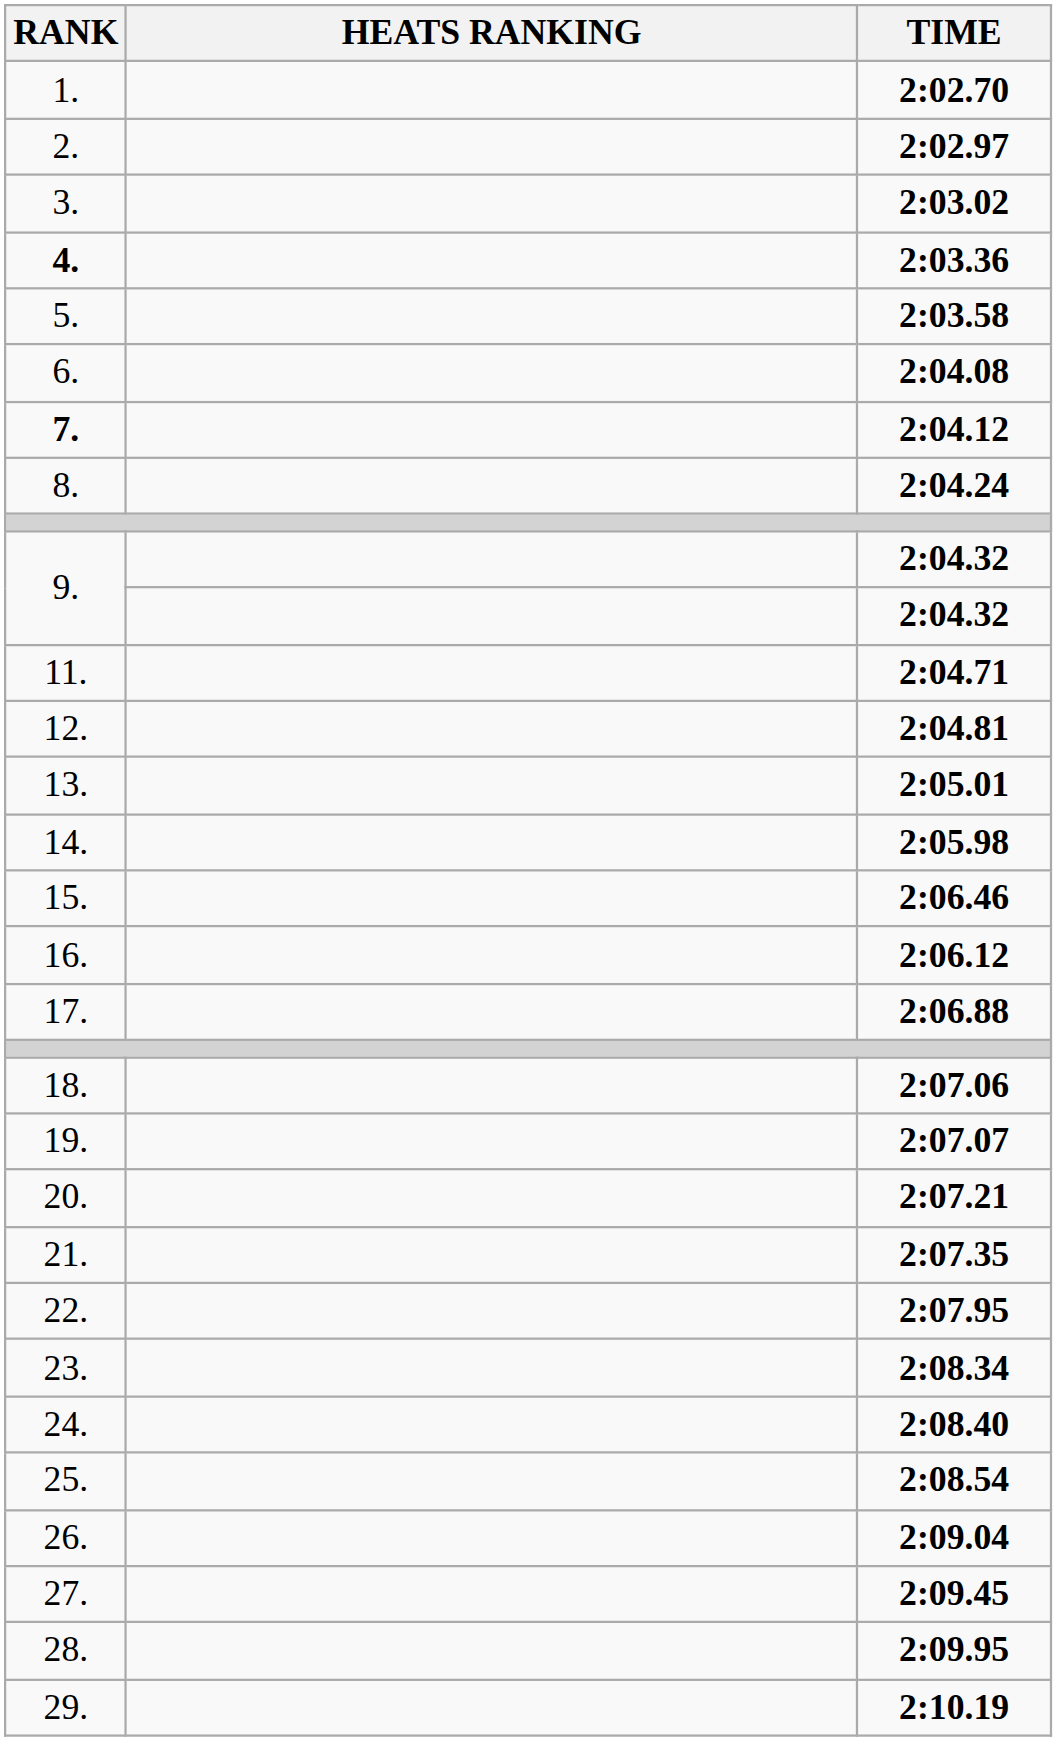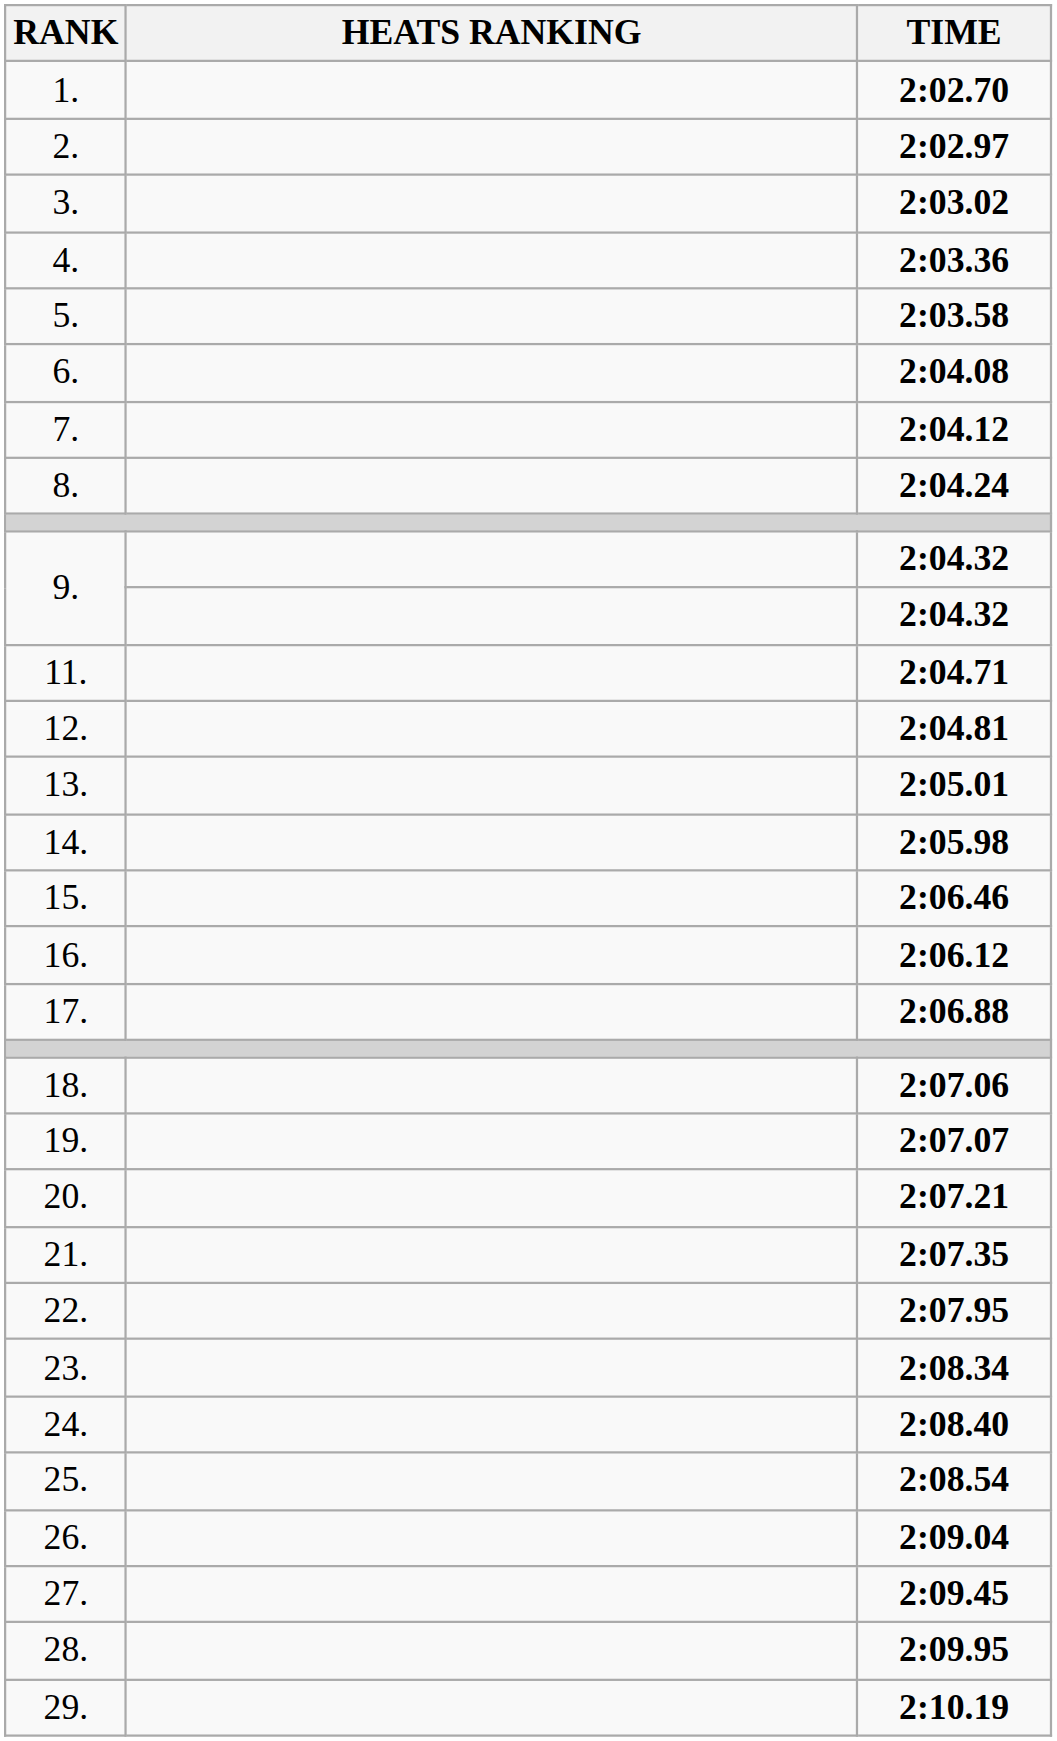(66, 259) bold -> (66, 259) normal
(66, 428) bold -> (66, 428) normal
